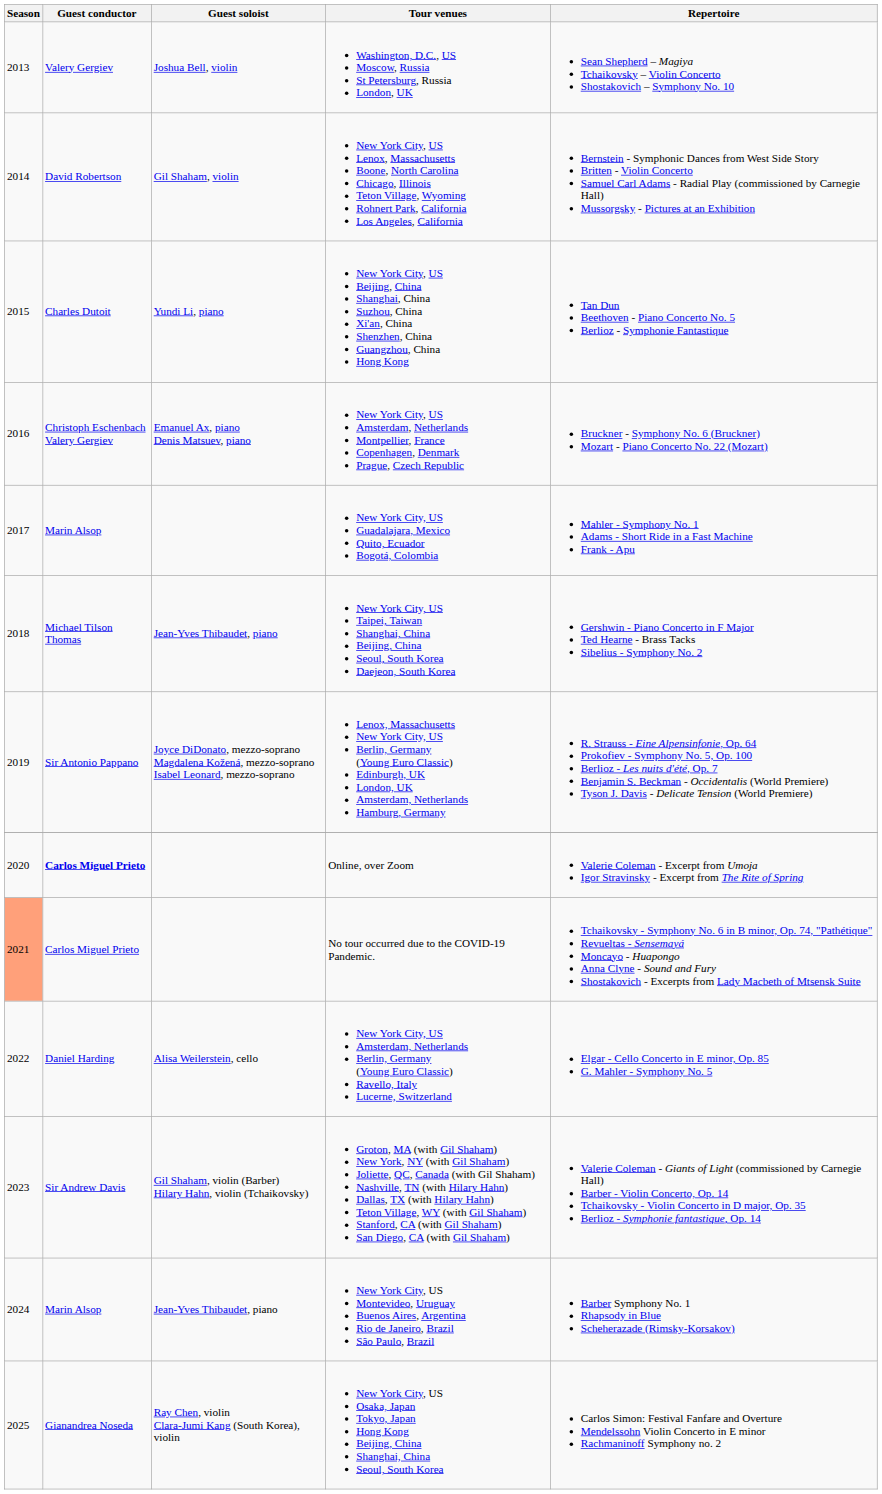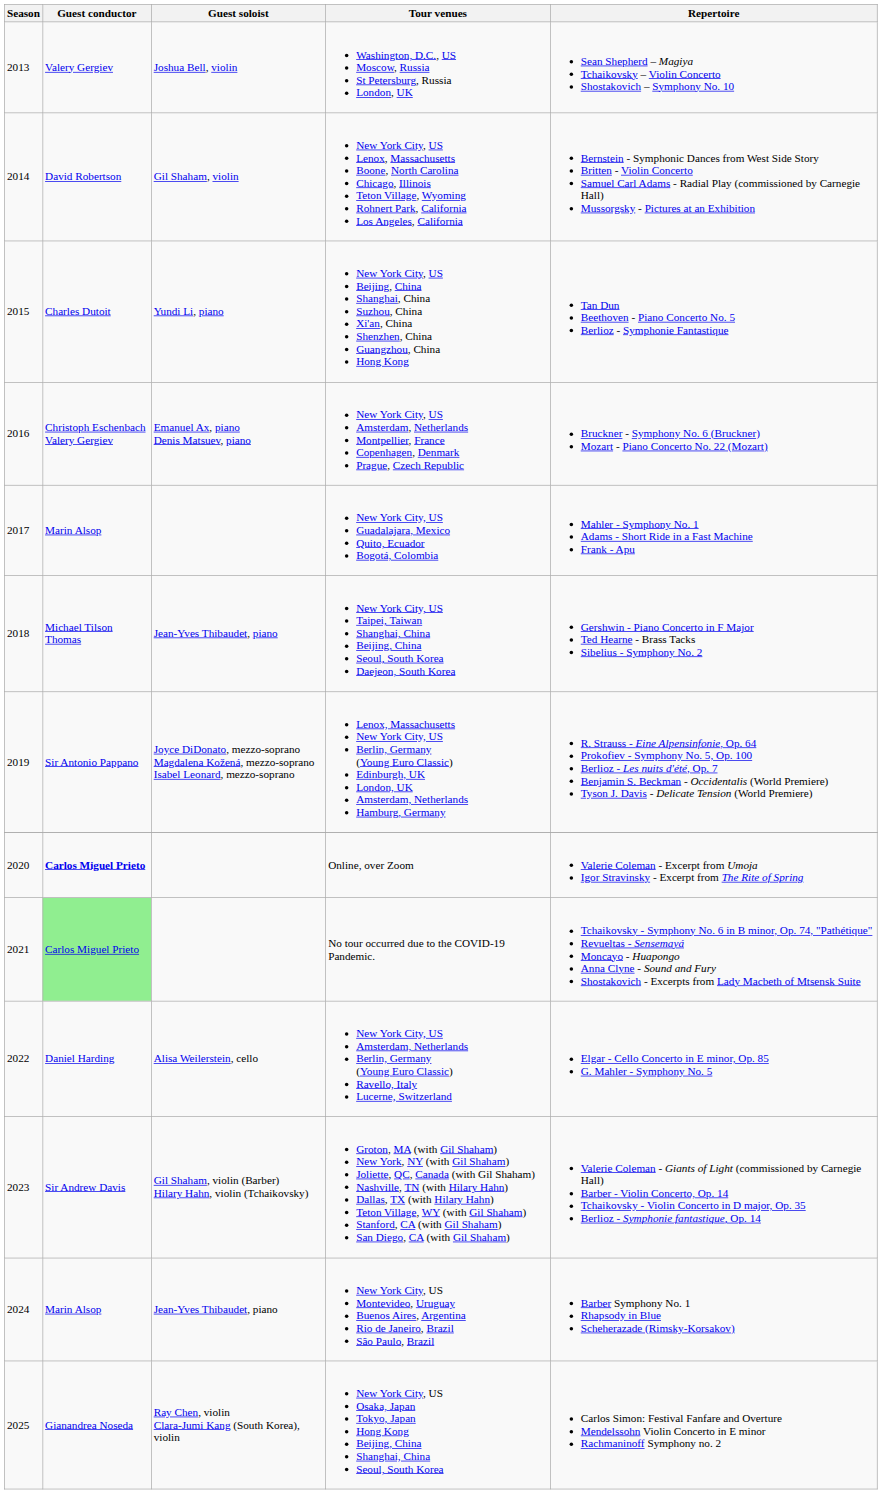(18, 949) lightsalmon background -> (18, 949) no background
(92, 949) no background -> (92, 949) lightgreen background
